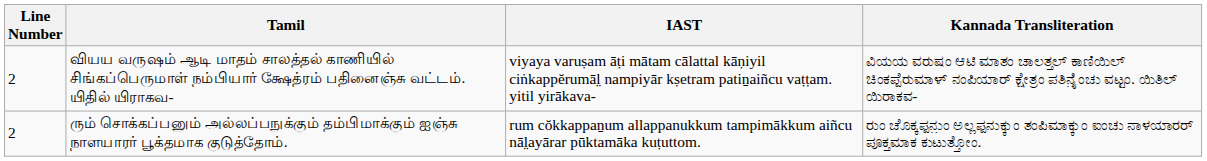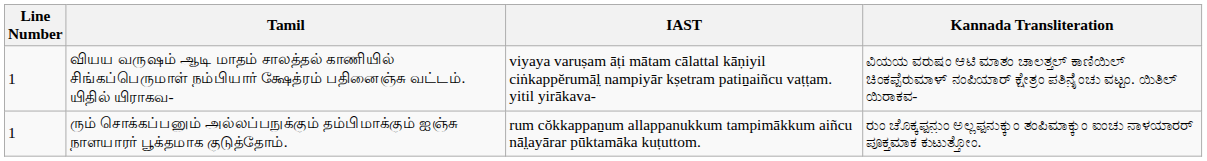(12, 78) 2 -> (12, 78) 1
(12, 133) 2 -> (12, 133) 1
